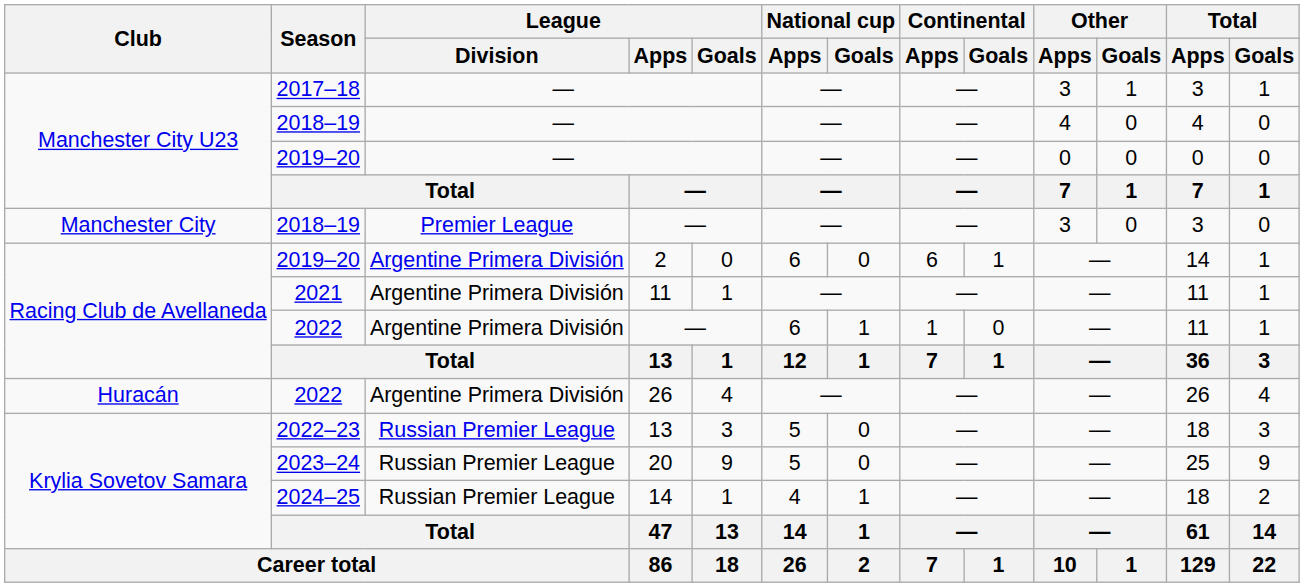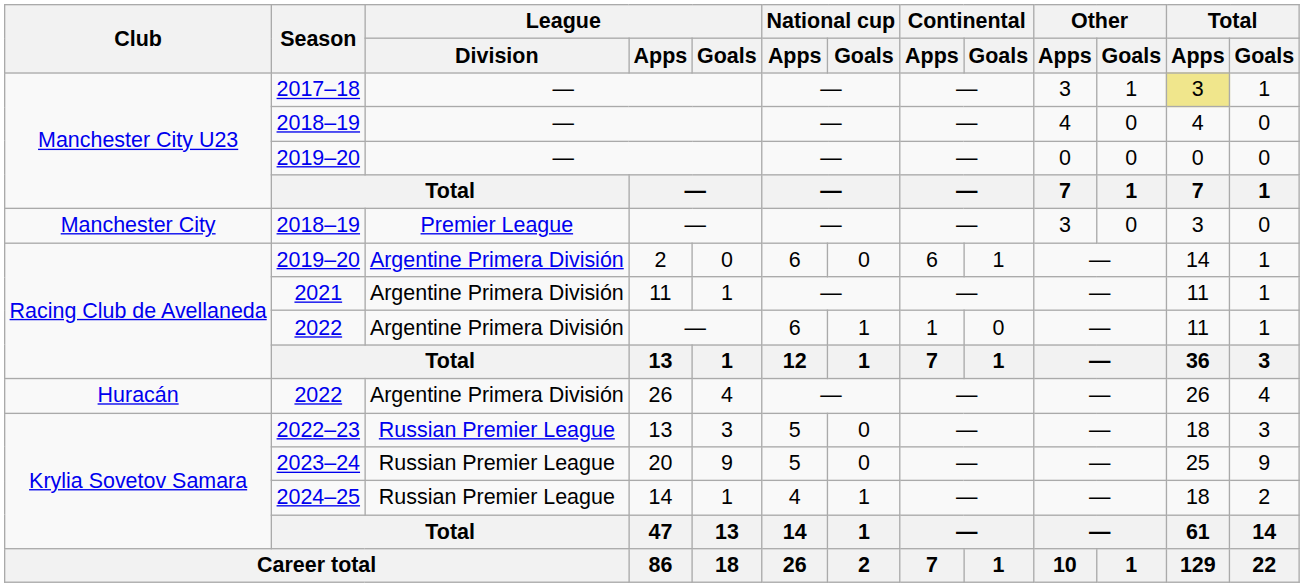(1198, 89) no background -> (1198, 89) khaki background
